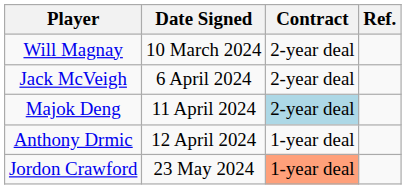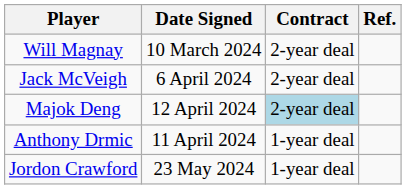(204, 109) 11 April 2024 -> (204, 109) 12 April 2024
(204, 139) 12 April 2024 -> (204, 139) 11 April 2024
(312, 169) lightsalmon background -> (312, 169) no background
